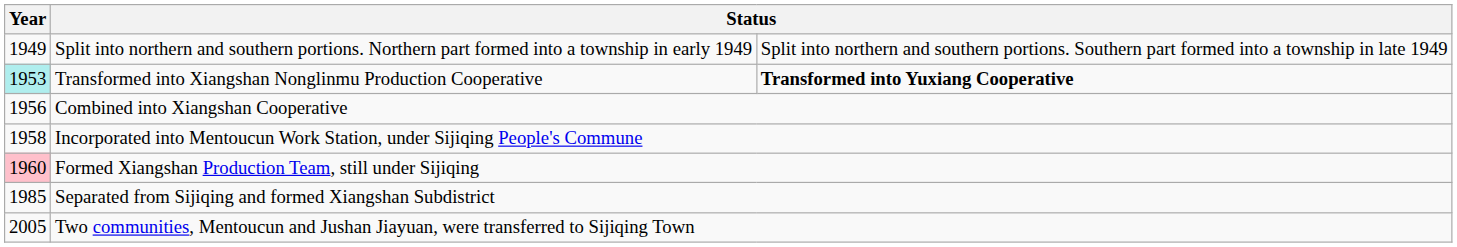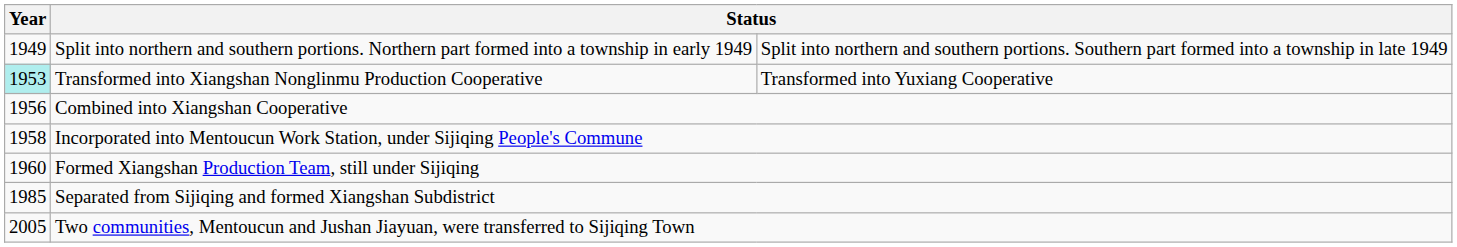(917, 78) bold -> (907, 78) normal
(28, 167) pink background -> (28, 167) no background
